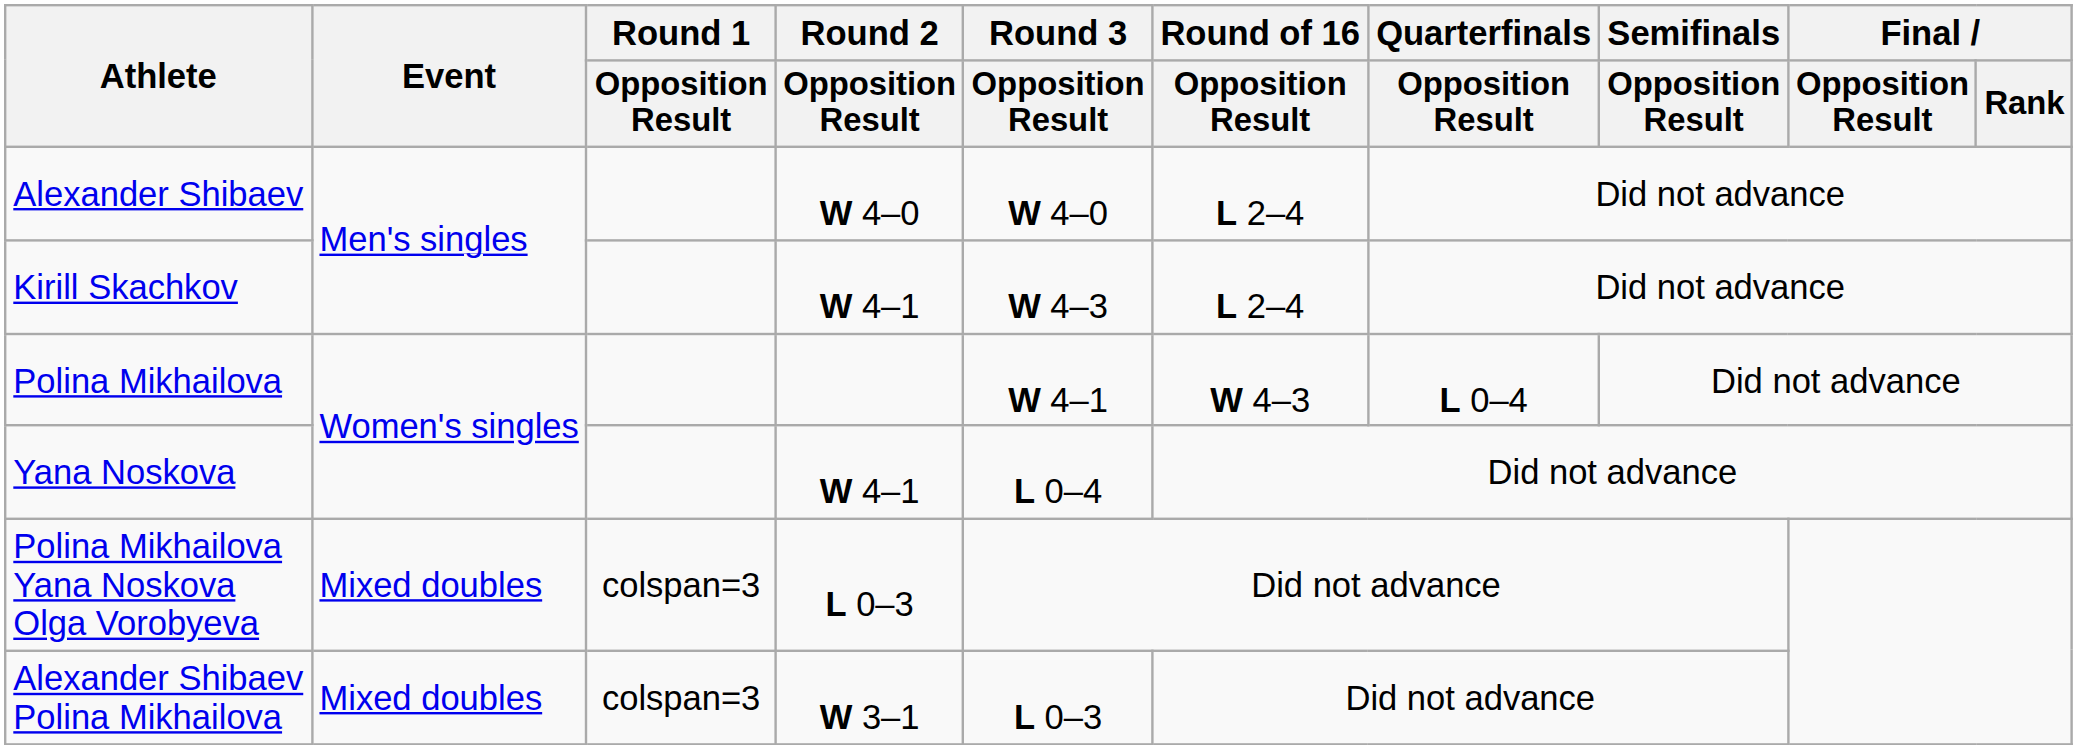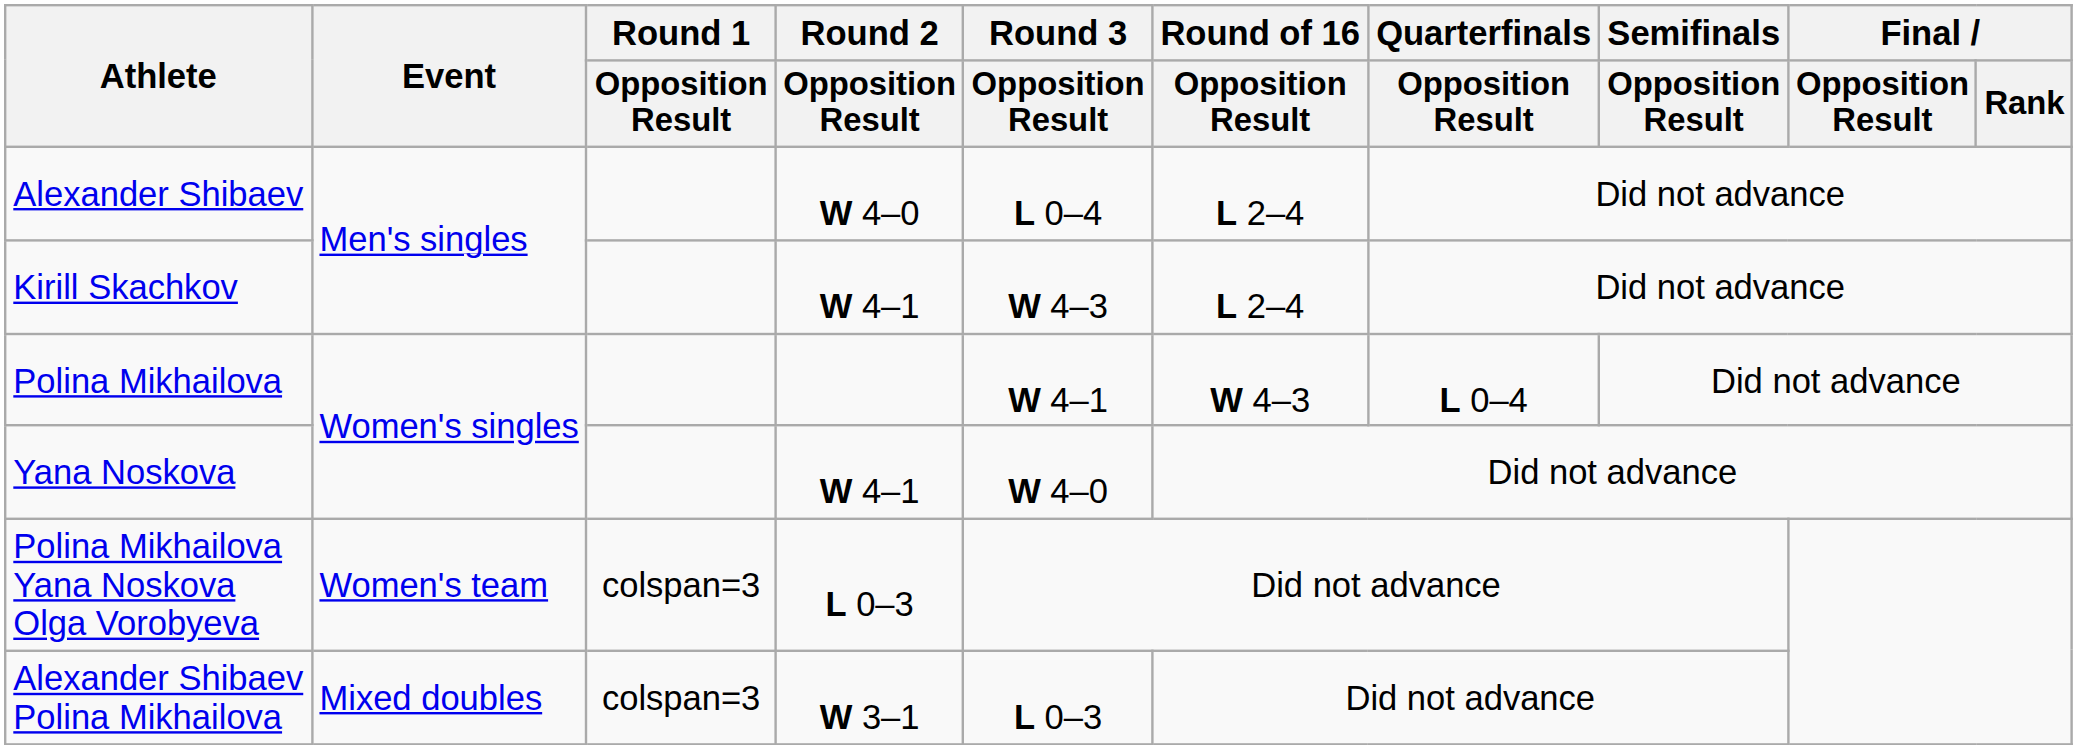(1058, 213) W 4–0 -> (1058, 213) L 0–4
(1058, 492) L 0–4 -> (1058, 492) W 4–0
(431, 585) Mixed doubles -> (434, 585) Women's team
